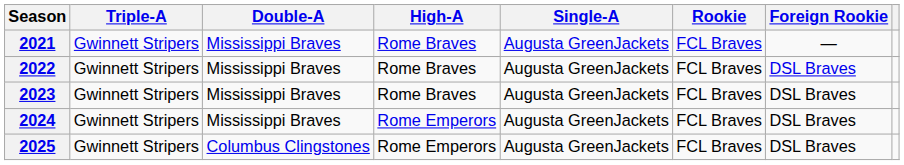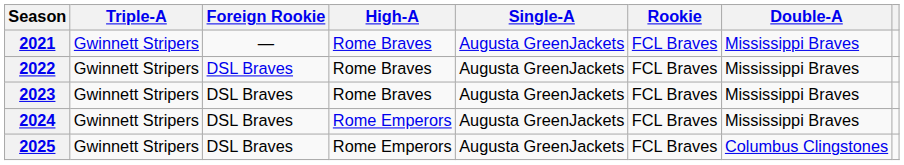columns swapped: (288, 17) <-> (829, 17)
